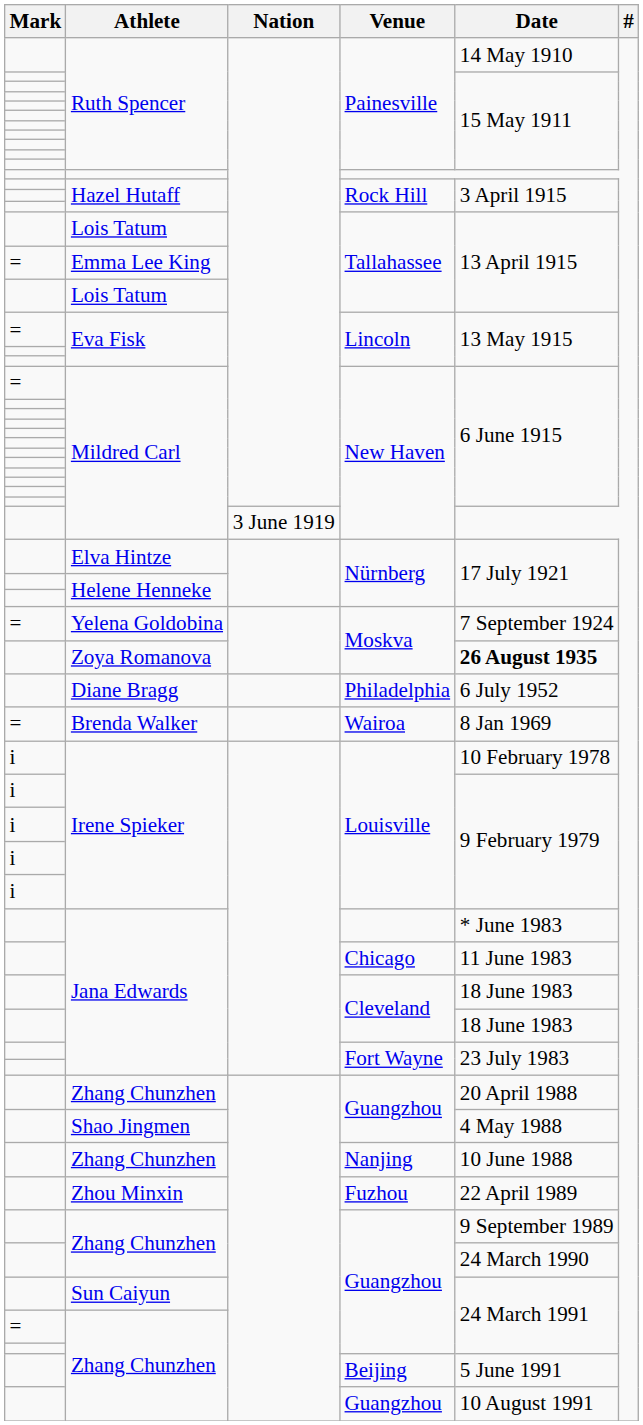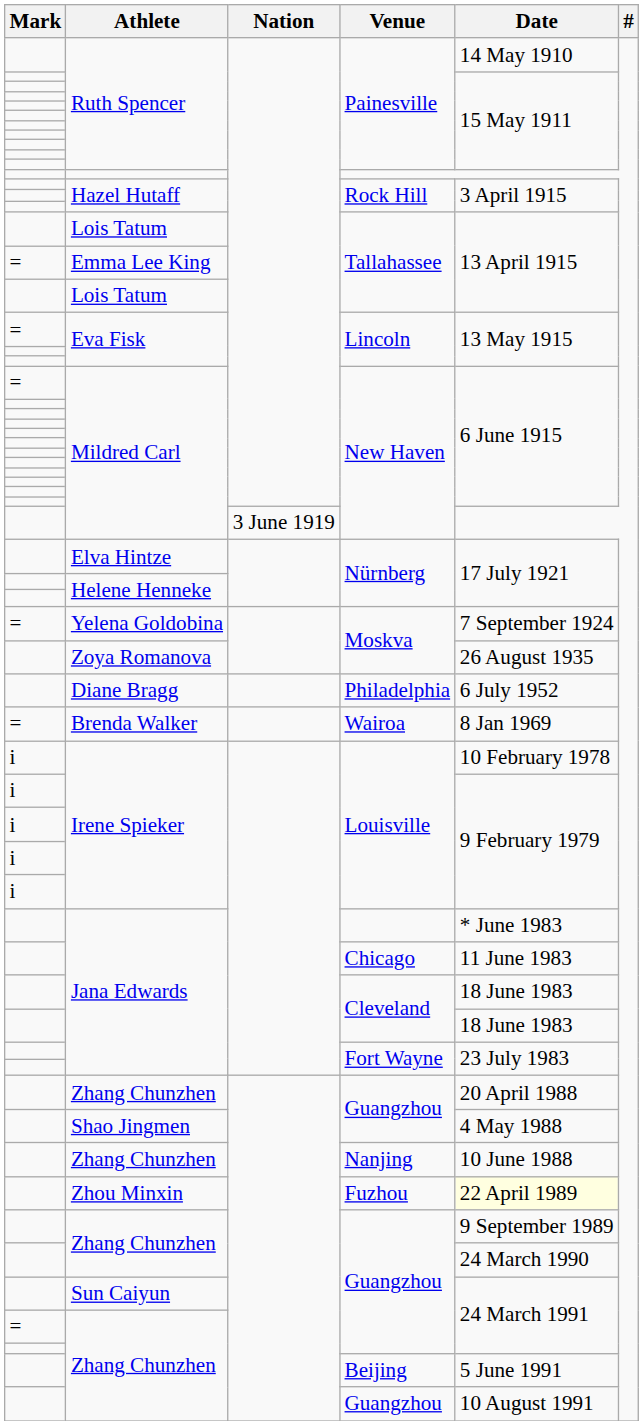(529, 656) bold -> (527, 656) normal
(519, 1192) no background -> (519, 1192) lightyellow background
